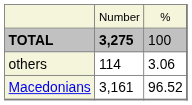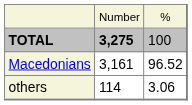rows swapped: (50, 87) <-> (28, 64)
